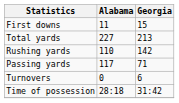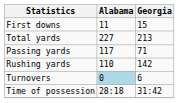rows swapped: (38, 51) <-> (38, 65)
(101, 78) no background -> (101, 78) lightblue background
